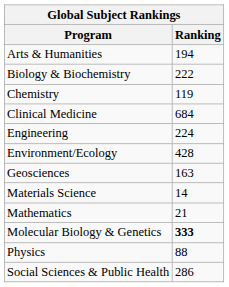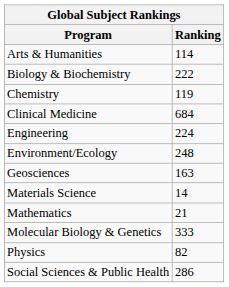(184, 54) 194 -> (184, 54) 114
(184, 153) 428 -> (184, 153) 248
(184, 232) bold -> (184, 232) normal
(181, 252) 88 -> (181, 252) 82
